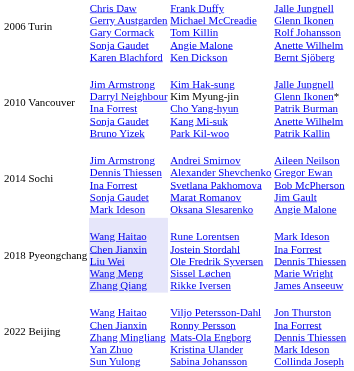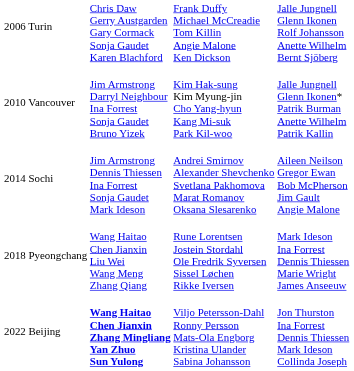(118, 261) lavender background -> (118, 261) no background
(128, 337) normal -> (130, 337) bold
